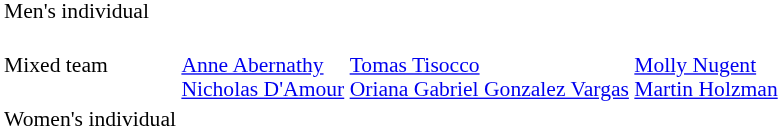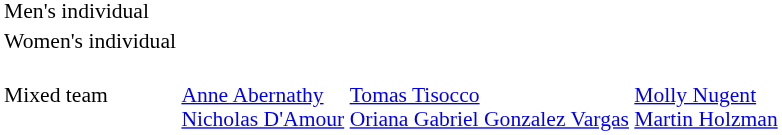rows swapped: (90, 119) <-> (56, 65)
